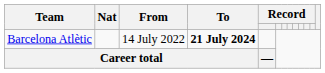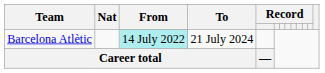(153, 39) no background -> (153, 39) paleturquoise background
(223, 39) bold -> (222, 39) normal
